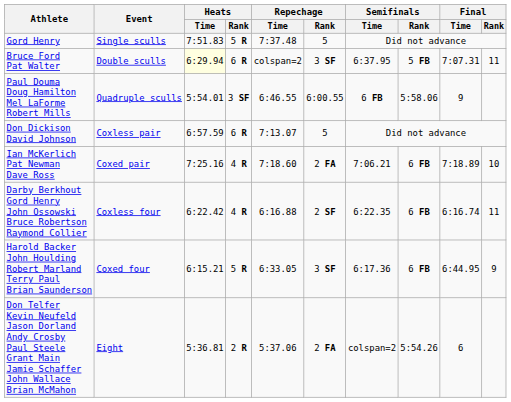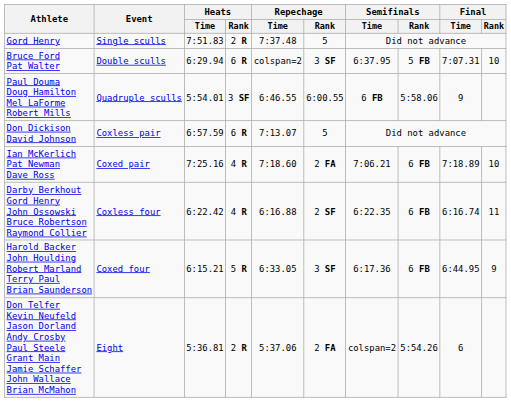(239, 40) 5 R -> (239, 40) 2 R
(205, 61) lightyellow background -> (205, 61) no background
(494, 61) 11 -> (494, 61) 10
